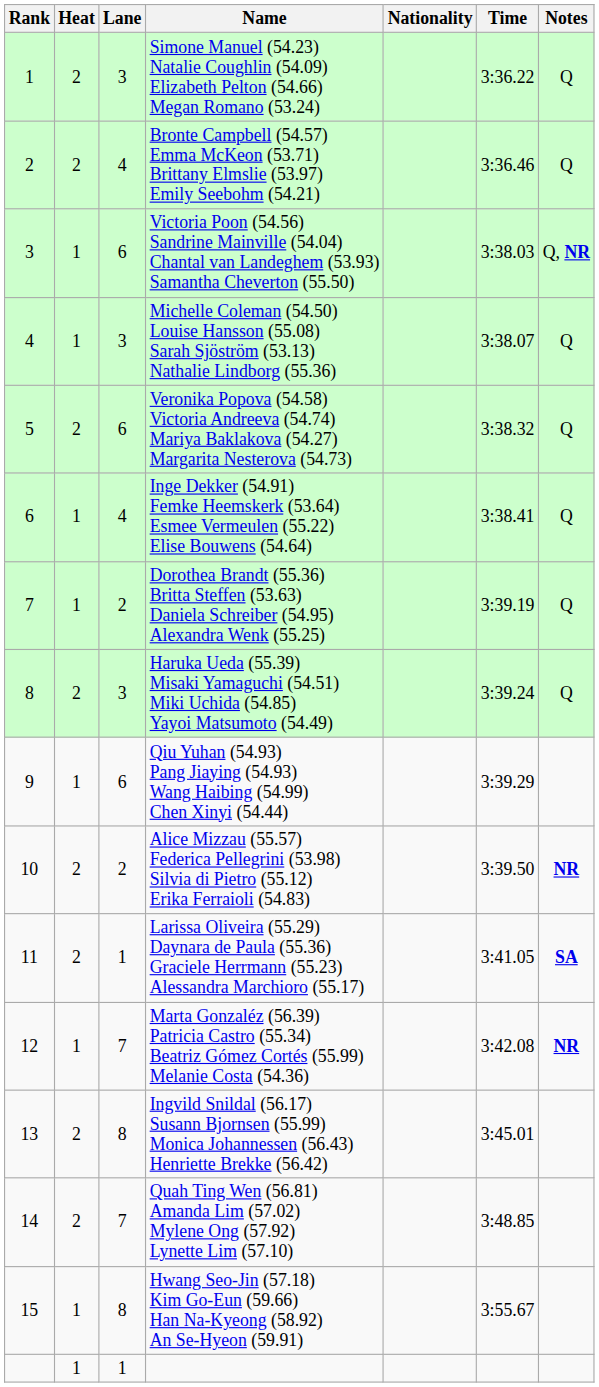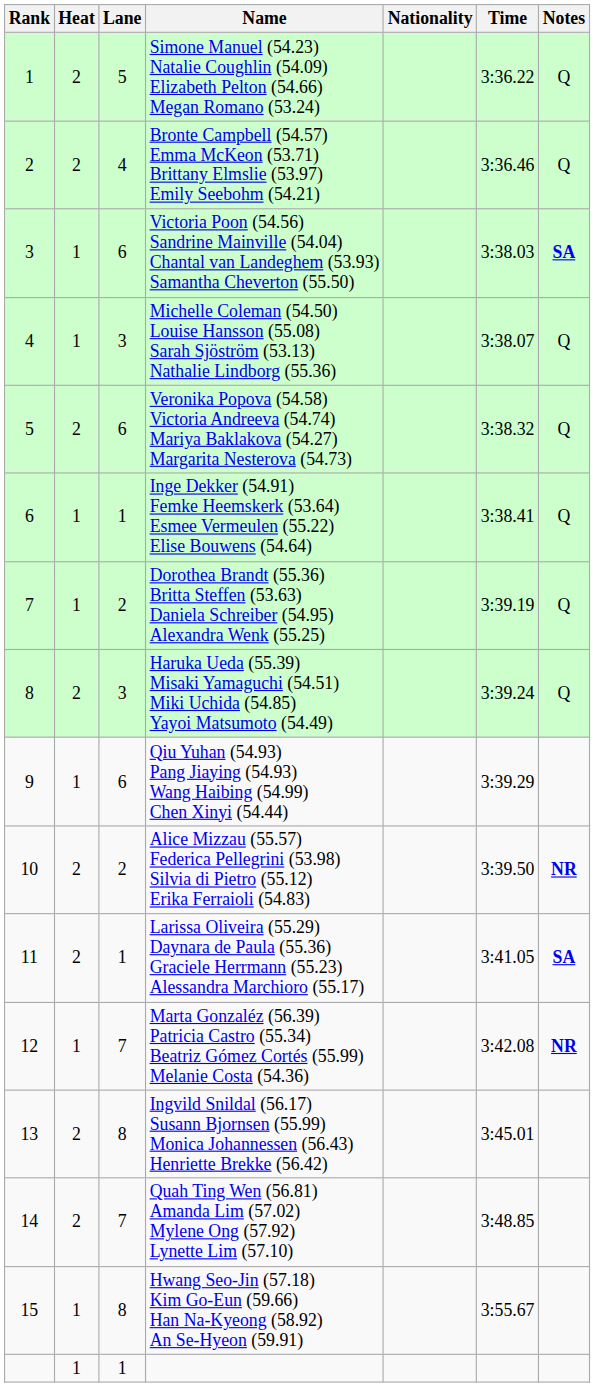(122, 76) 3 -> (122, 76) 5
(566, 252) Q, NR -> (564, 252) SA
(122, 517) 4 -> (122, 517) 1
